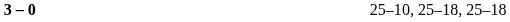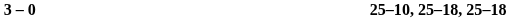(438, 9) normal -> (438, 9) bold
